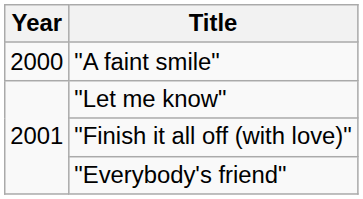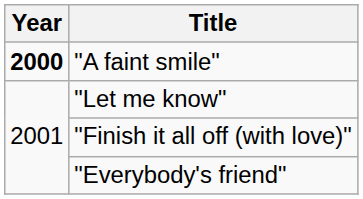(37, 61) normal -> (37, 61) bold
